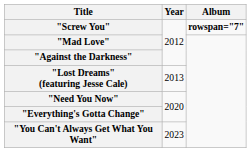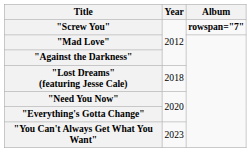(174, 78) 2013 -> (174, 78) 2018
